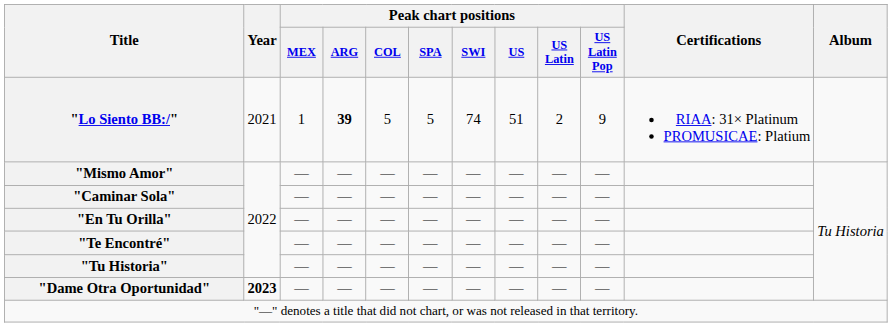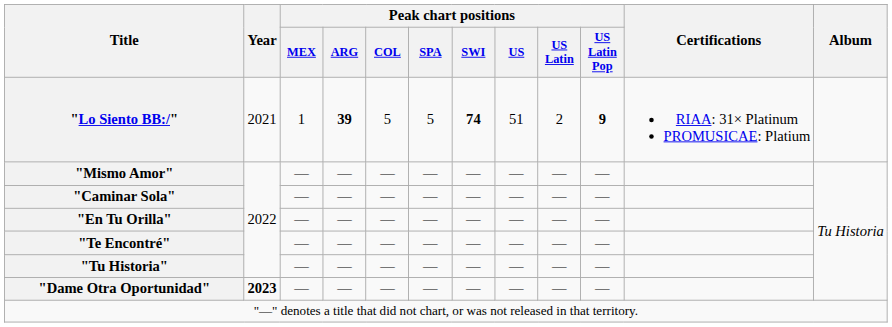(473, 119) normal -> (473, 119) bold
(602, 119) normal -> (602, 119) bold
